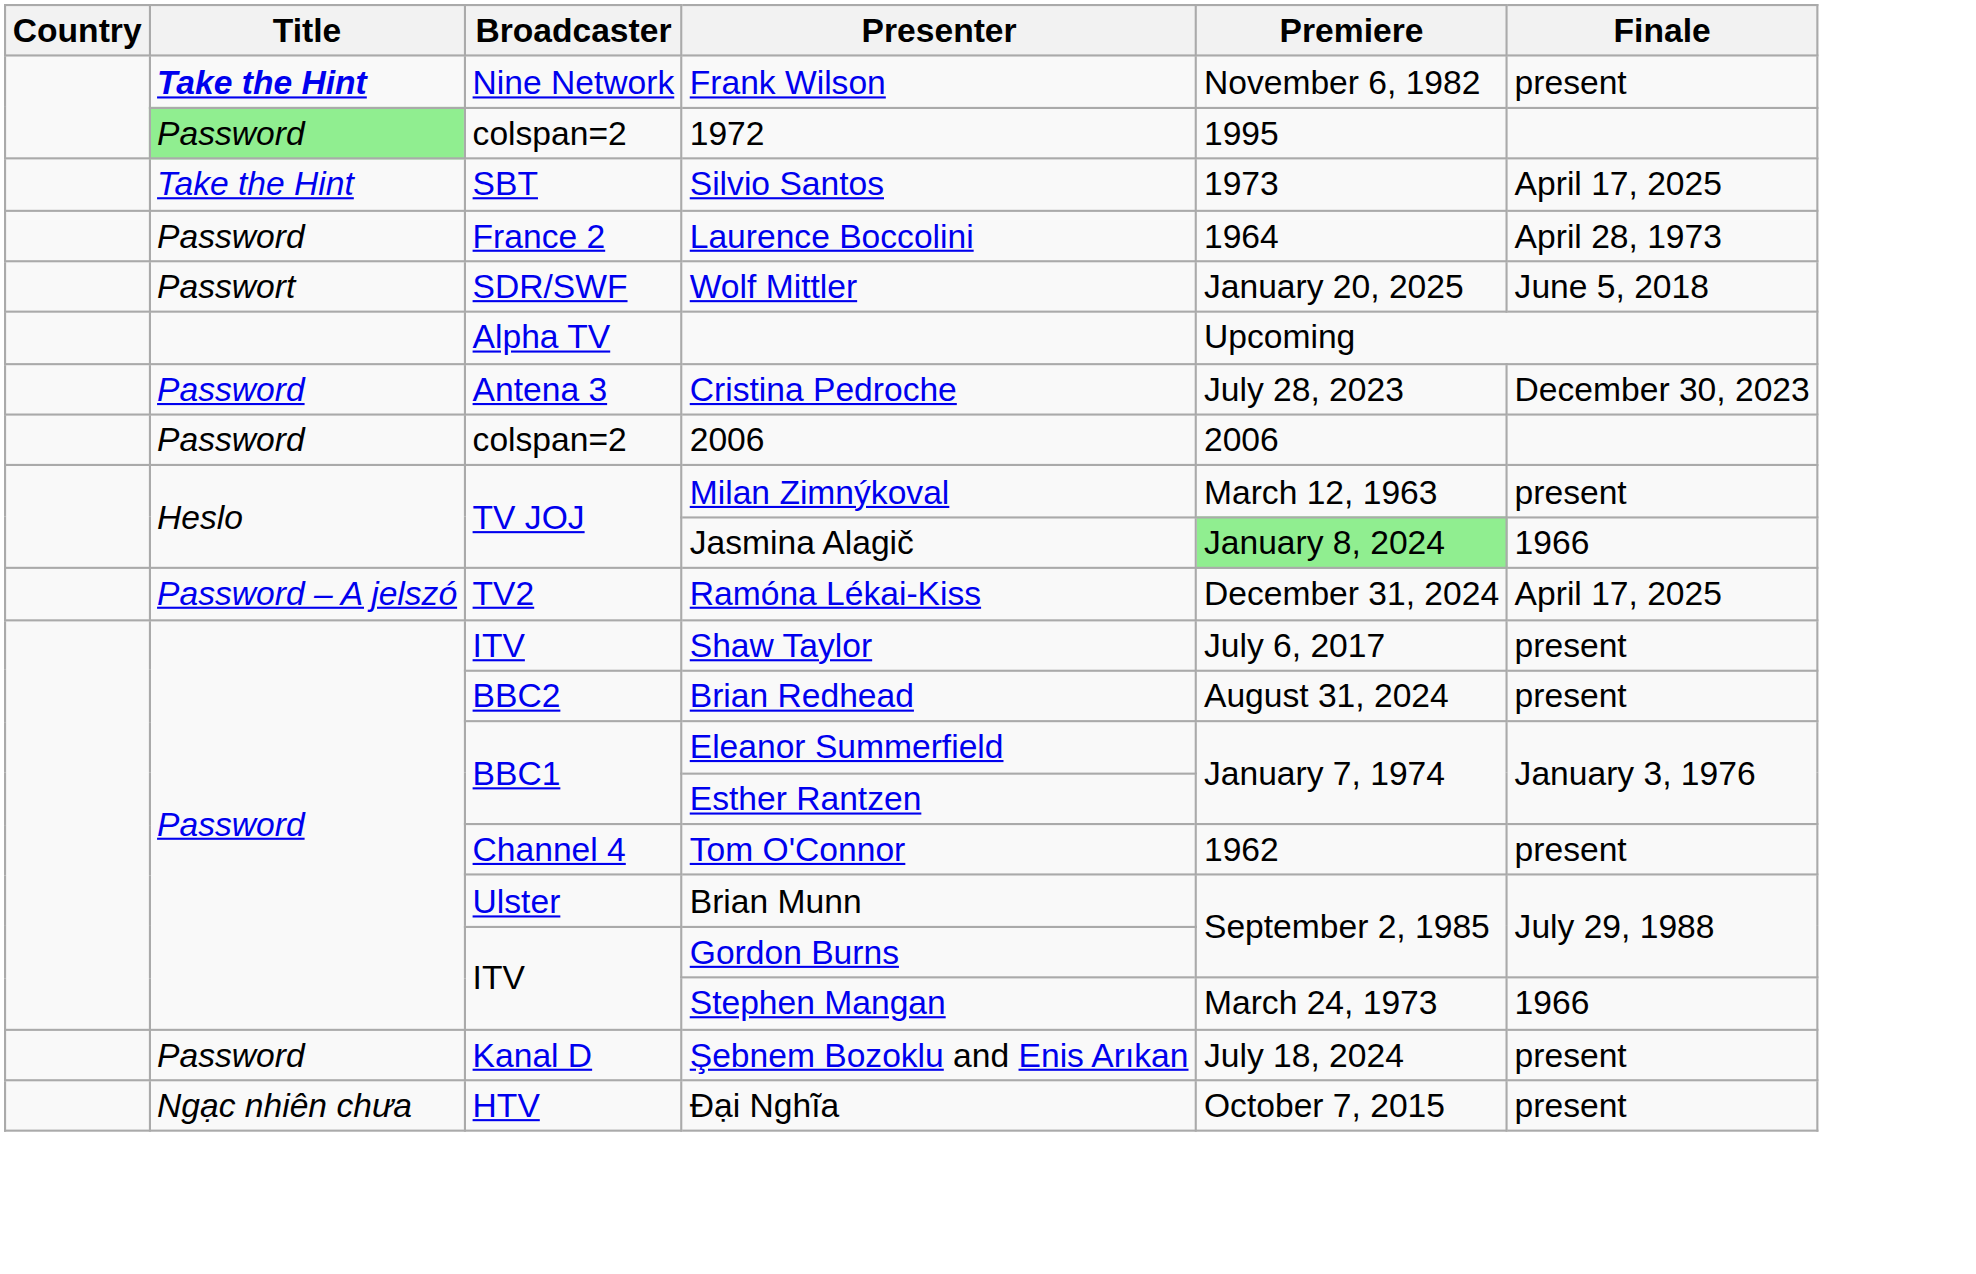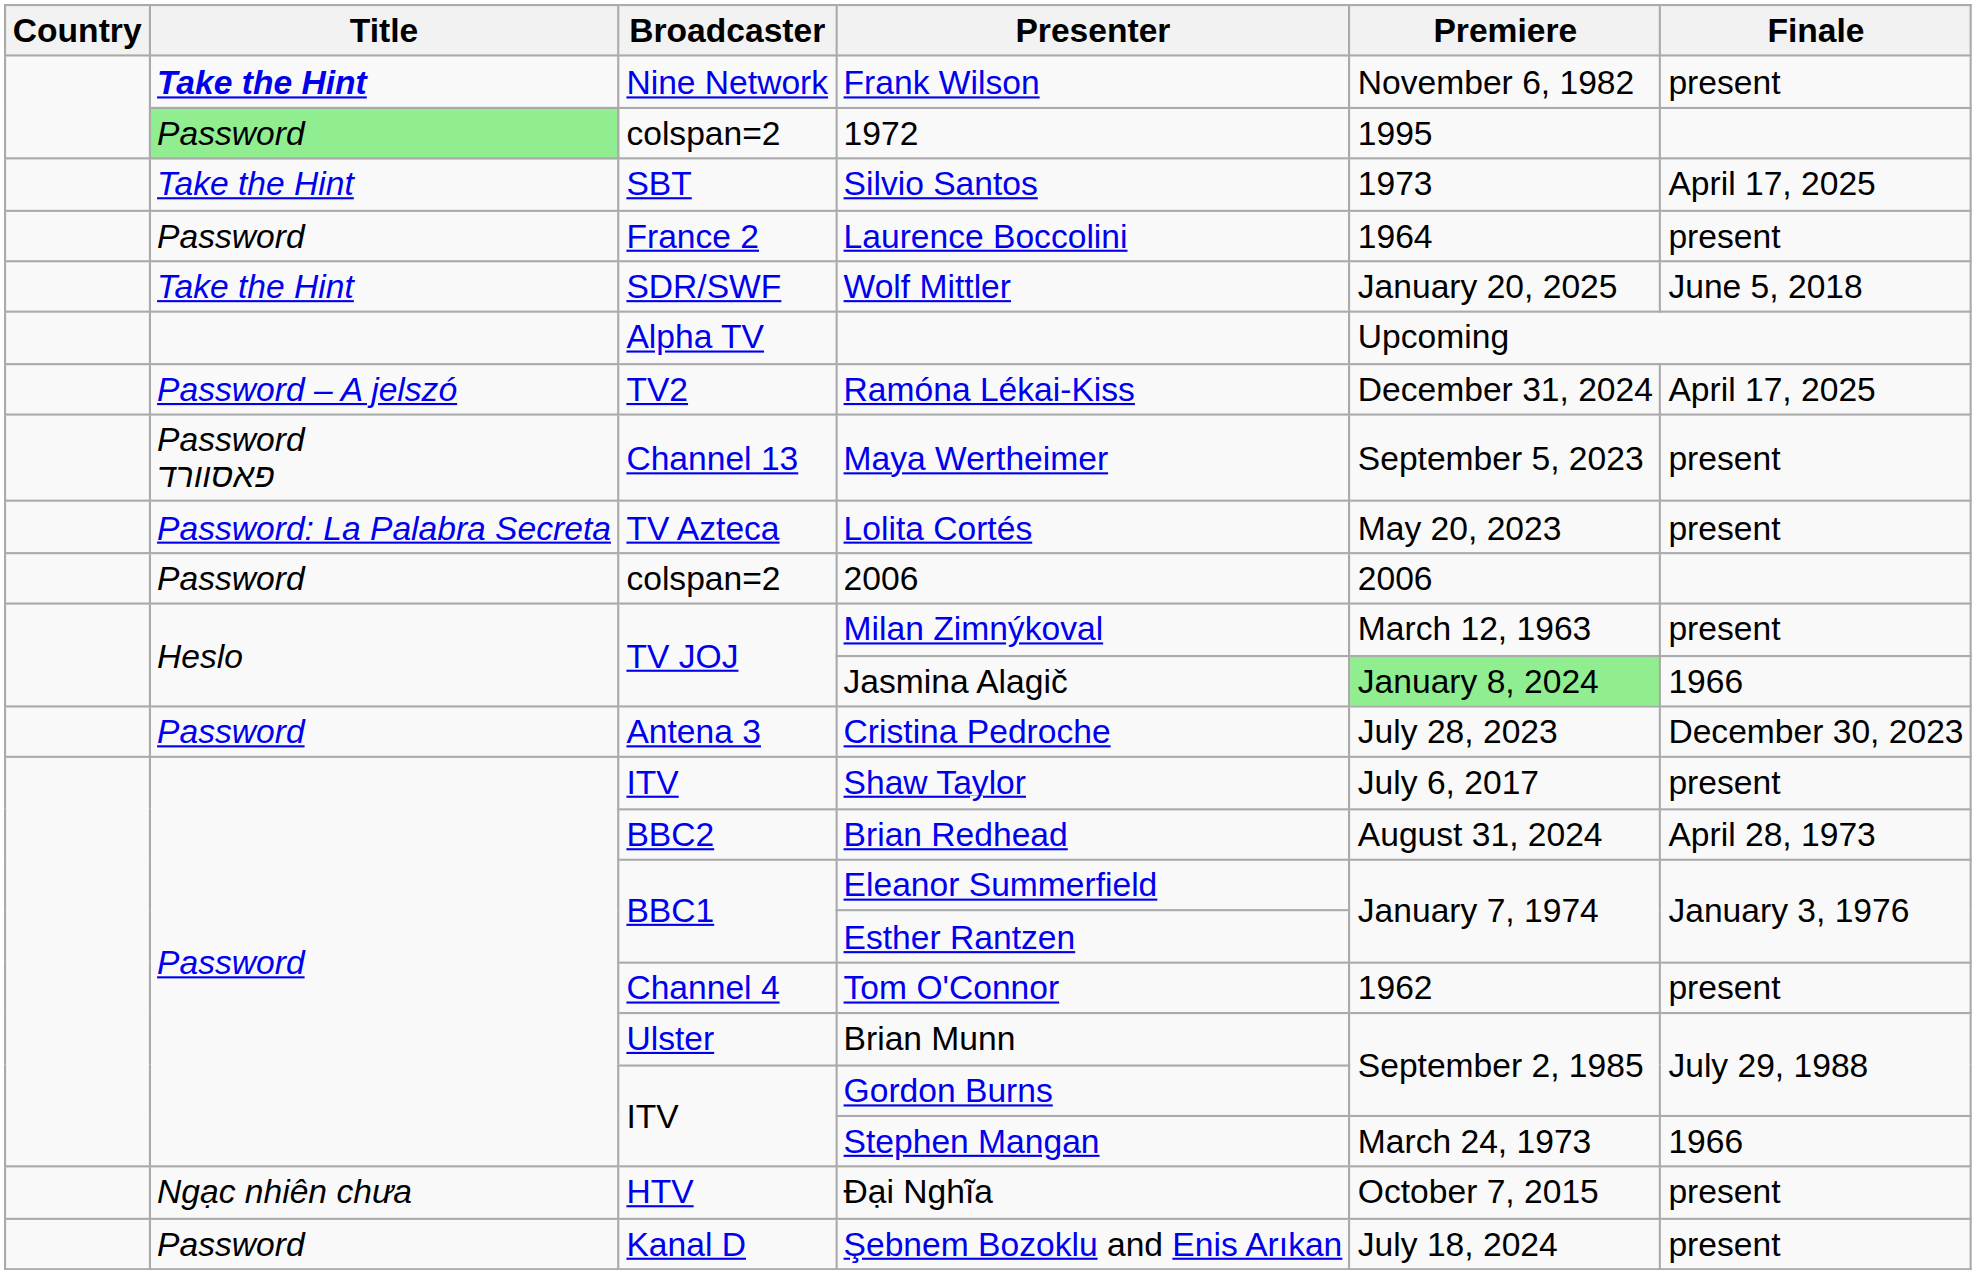(1618, 235) April 28, 1973 -> (1724, 235) present
(226, 287) Passwort -> (255, 287) Take the Hint
rows swapped: (503, 594) <-> (540, 389)
+ row: (712, 458)
+ row: (703, 527)
(1571, 696) present -> (1772, 834) April 28, 1973
rows swapped: (532, 1054) <-> (506, 1106)
